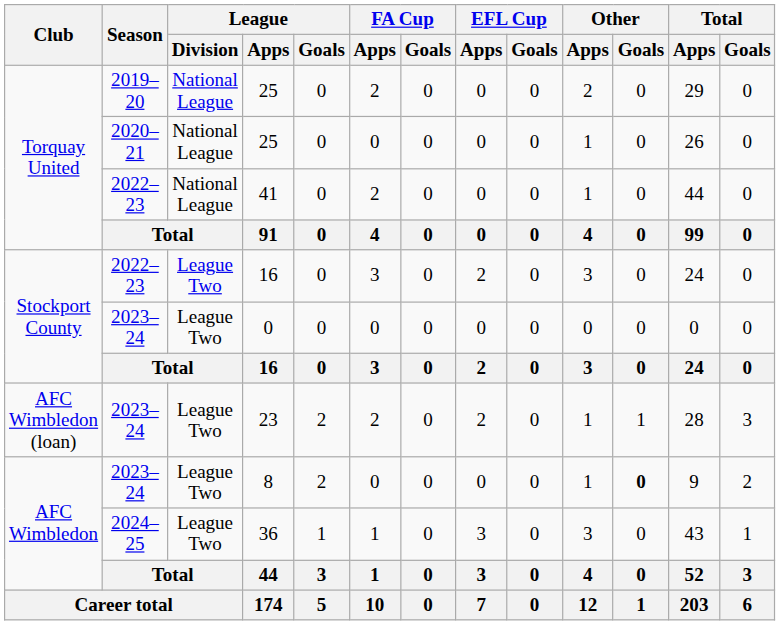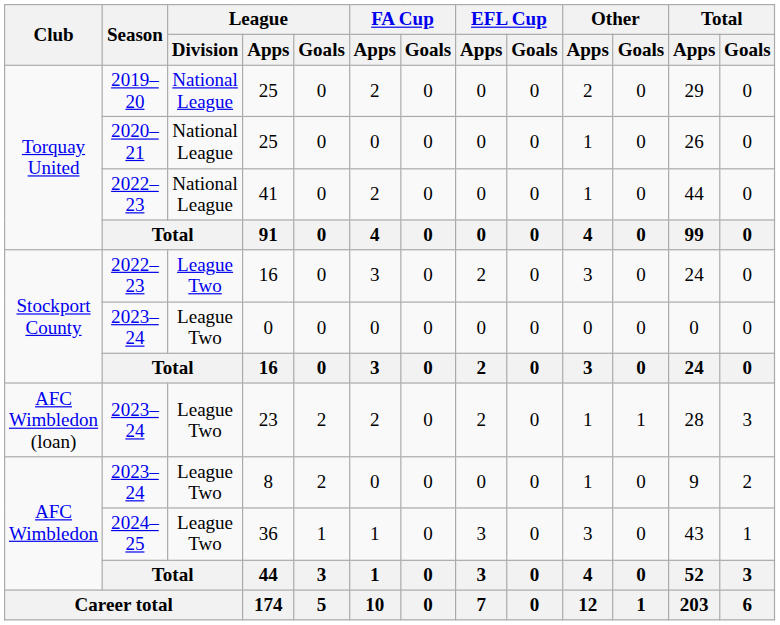(641, 482) bold -> (641, 482) normal
